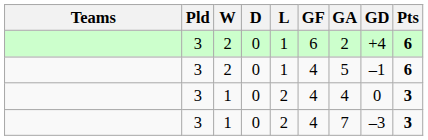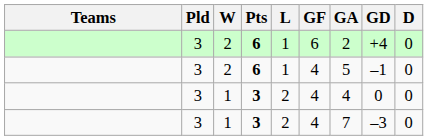columns swapped: (256, 17) <-> (408, 17)
